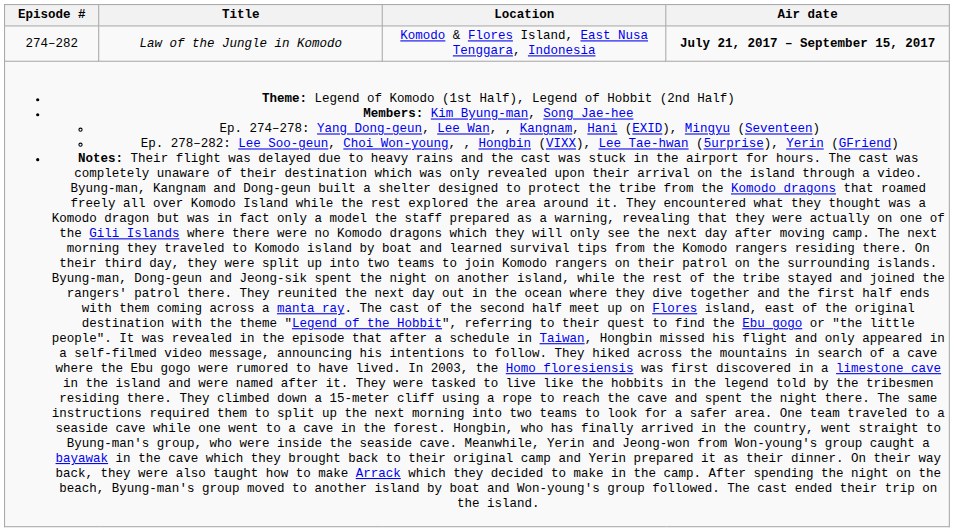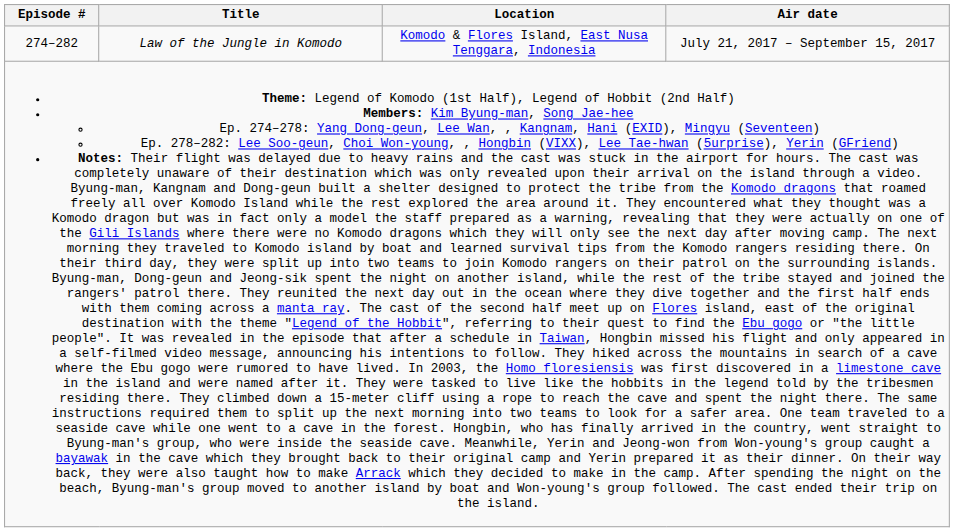(808, 43) bold -> (808, 43) normal
